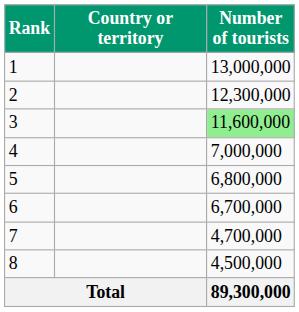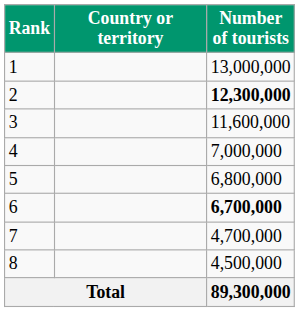(251, 94) normal -> (251, 94) bold
(250, 123) lightgreen background -> (250, 123) no background
(246, 207) normal -> (246, 207) bold
